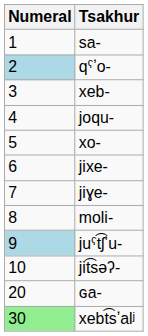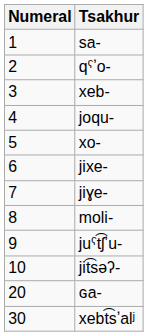(13, 67) lightblue background -> (13, 67) no background
(13, 243) lightblue background -> (13, 243) no background
(17, 318) lightgreen background -> (17, 318) no background
